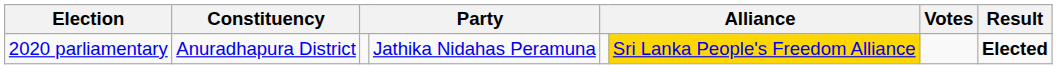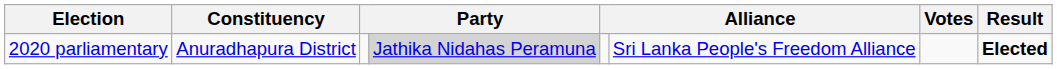(484, 48) no background -> (484, 48) lightgrey background
(764, 48) gold background -> (764, 48) no background
